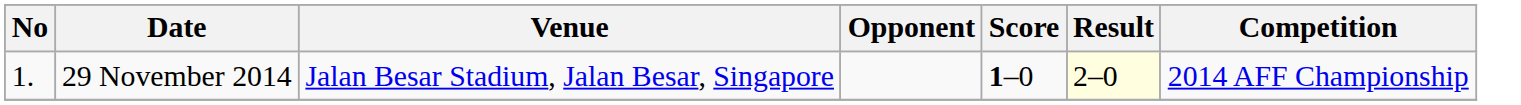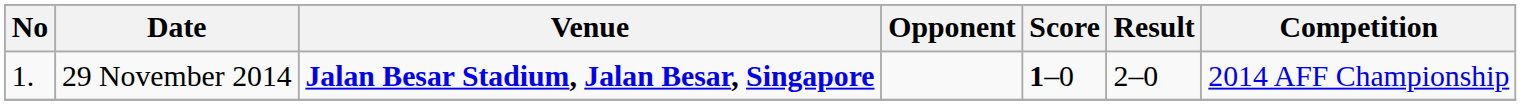(570, 75) normal -> (590, 75) bold
(1095, 75) lightyellow background -> (1136, 75) no background
